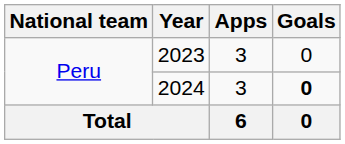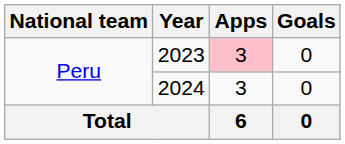(241, 54) no background -> (241, 54) pink background
(306, 88) bold -> (306, 88) normal
